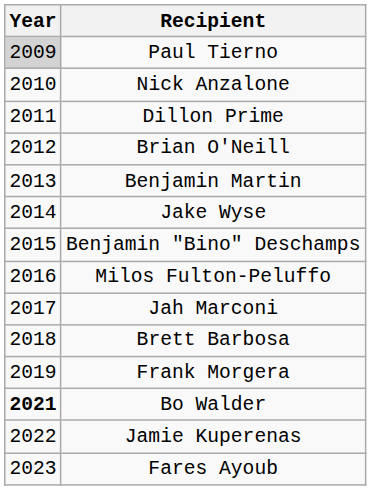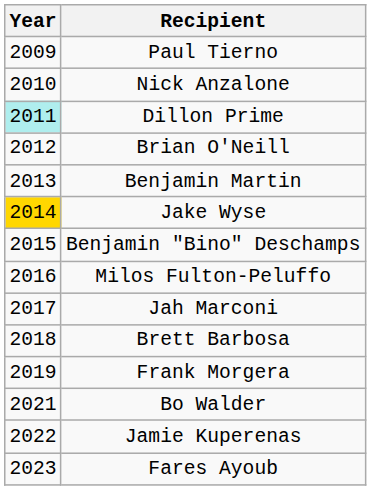(33, 53) lightgrey background -> (33, 53) no background
(33, 117) no background -> (33, 117) paleturquoise background
(33, 213) no background -> (33, 213) gold background
(33, 405) bold -> (33, 405) normal
